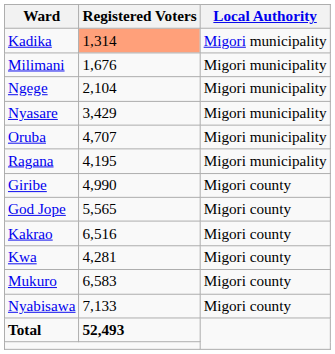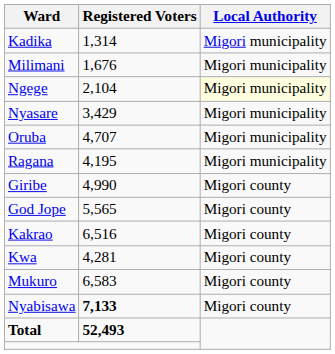(100, 40) lightsalmon background -> (100, 40) no background
(265, 88) no background -> (265, 88) lightyellow background
(100, 305) normal -> (100, 305) bold
